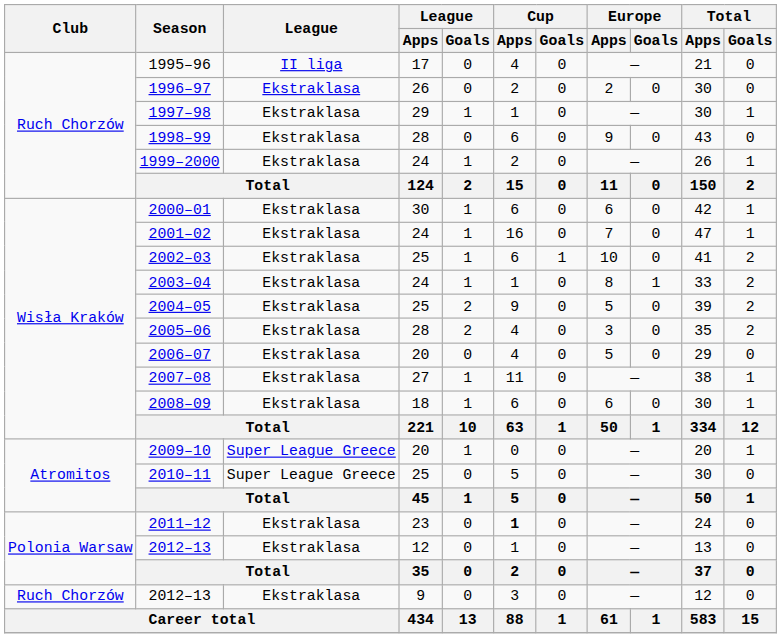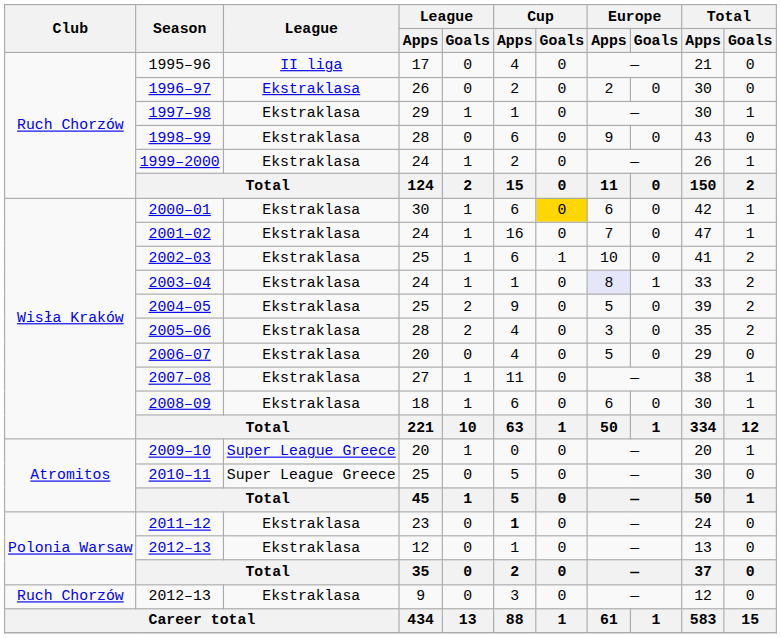(562, 210) no background -> (562, 210) gold background
(609, 282) no background -> (609, 282) lavender background
